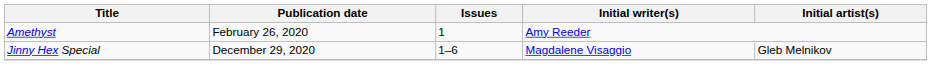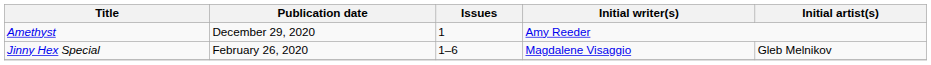(260, 32) February 26, 2020 -> (264, 32) December 29, 2020
(264, 50) December 29, 2020 -> (260, 50) February 26, 2020
